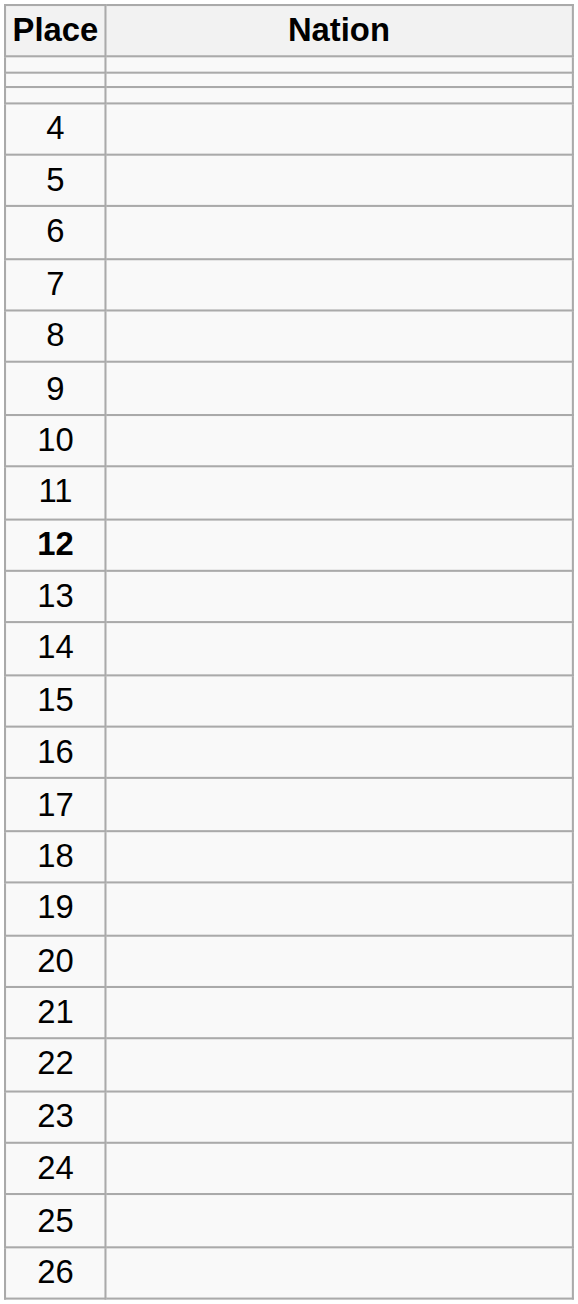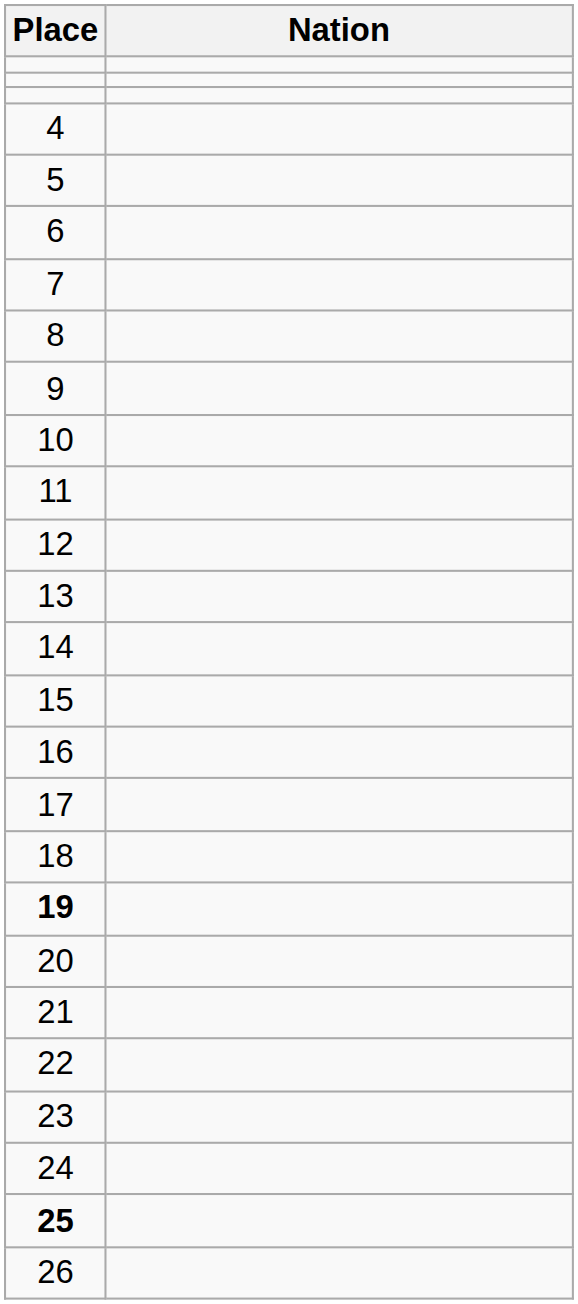(55, 544) bold -> (55, 544) normal
(55, 908) normal -> (55, 908) bold
(55, 1220) normal -> (55, 1220) bold
